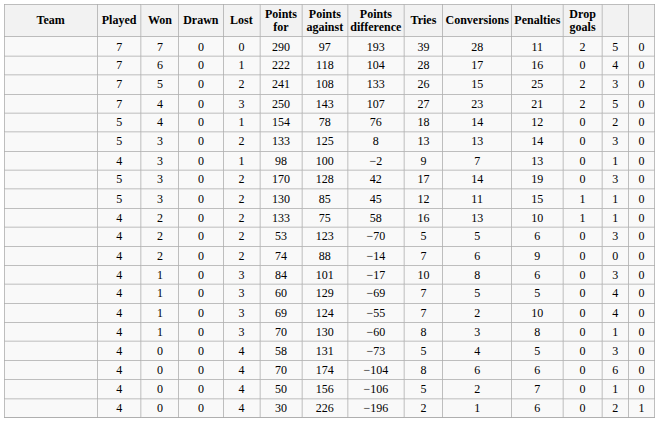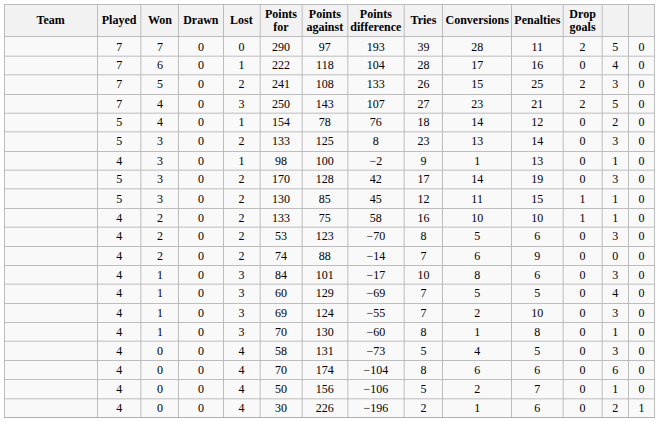(423, 141) 13 -> (423, 141) 23
(477, 160) 7 -> (477, 160) 1
(477, 217) 13 -> (477, 217) 10
(423, 236) 5 -> (423, 236) 8
(615, 312) 4 -> (615, 312) 3
(477, 332) 3 -> (477, 332) 1
